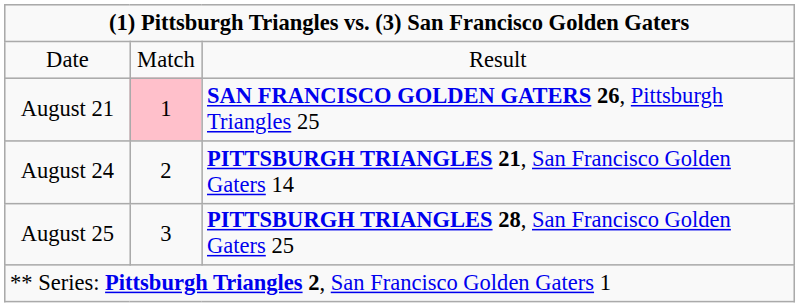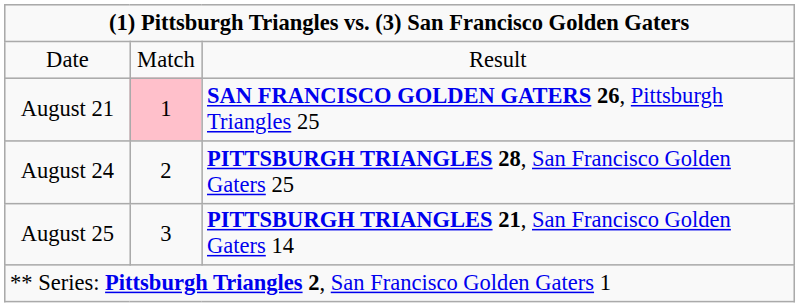(469, 171) PITTSBURGH TRIANGLES 21, San Francisco Golden Gaters 14 -> (469, 171) PITTSBURGH TRIANGLES 28, San Francisco Golden Gaters 25
(469, 233) PITTSBURGH TRIANGLES 28, San Francisco Golden Gaters 25 -> (469, 233) PITTSBURGH TRIANGLES 21, San Francisco Golden Gaters 14
